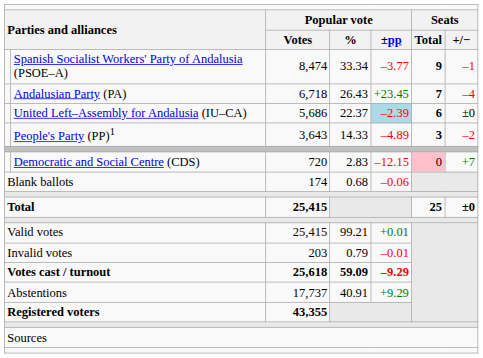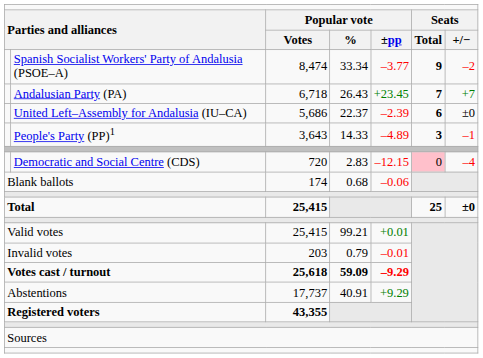(469, 66) –1 -> (469, 66) –2
(469, 93) –4 -> (468, 93) +7
(395, 113) lightblue background -> (395, 113) no background
(469, 134) –2 -> (469, 134) –1
(468, 162) +7 -> (469, 162) –4
